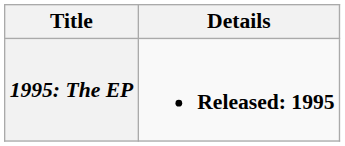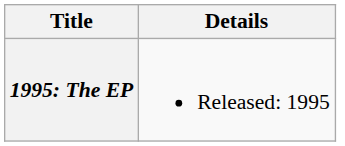(239, 102) bold -> (236, 102) normal
